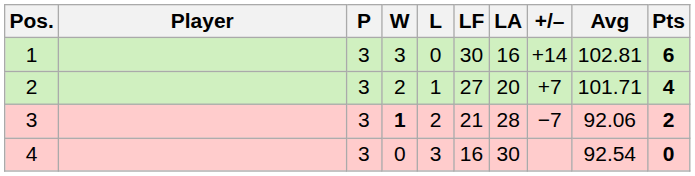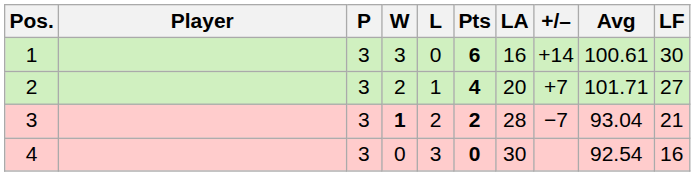columns swapped: (471, 21) <-> (669, 21)
(610, 54) 102.81 -> (616, 54) 100.61
(610, 120) 92.06 -> (616, 120) 93.04
